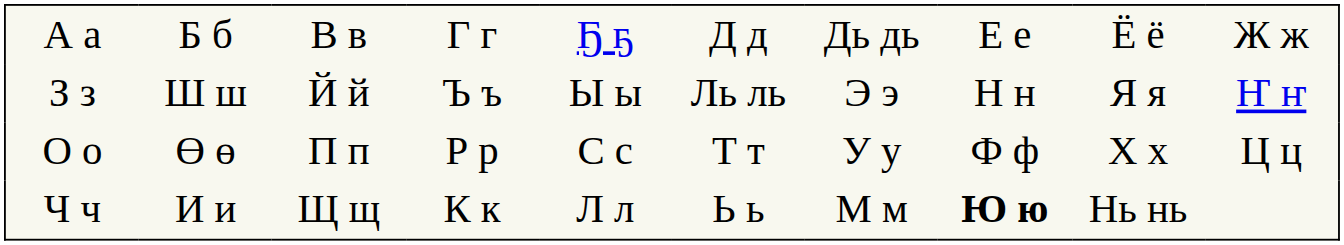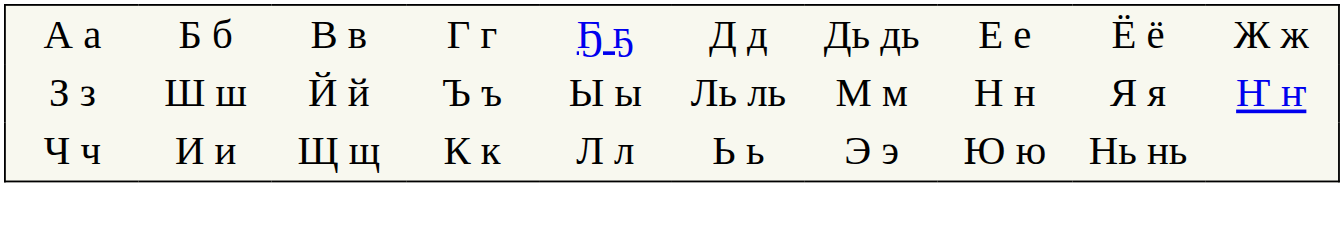(872, 92) Э э -> (872, 92) М м
- row: (72, 151)
(872, 209) М м -> (872, 151) Э э
(1005, 209) bold -> (1005, 151) normal
